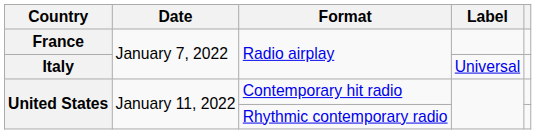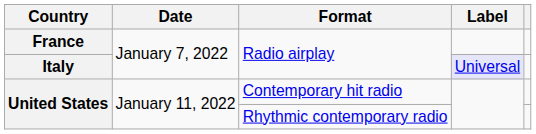(487, 66) no background -> (487, 66) lavender background
